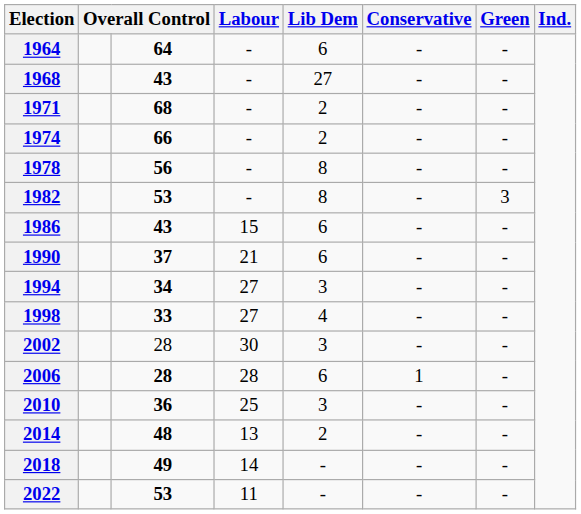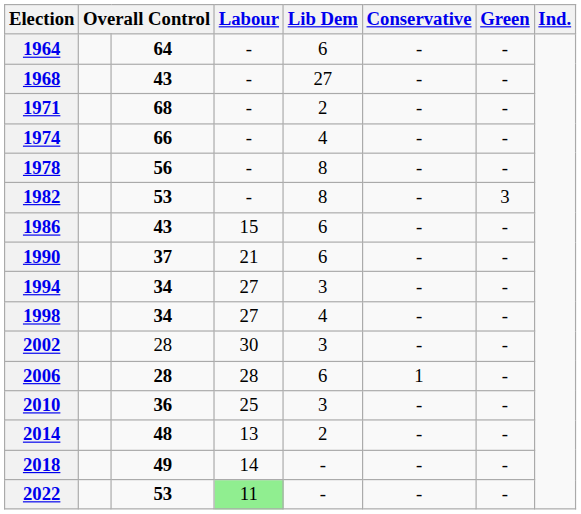(323, 138) 2 -> (323, 138) 4
(163, 316) 33 -> (163, 316) 34
(249, 494) no background -> (249, 494) lightgreen background
